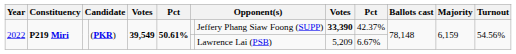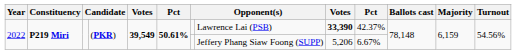(260, 27) Jeffery Phang Siaw Foong (SUPP) -> (234, 27) Lawrence Lai (PSB)
(234, 42) Lawrence Lai (PSB) -> (260, 42) Jeffery Phang Siaw Foong (SUPP)
(342, 42) 5,209 -> (342, 42) 5,206
